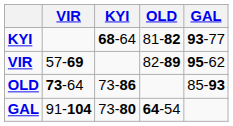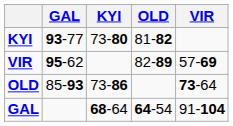columns swapped: (69, 16) <-> (206, 16)
(117, 39) 68-64 -> (109, 39) 73-80
(117, 109) 73-80 -> (109, 109) 68-64
